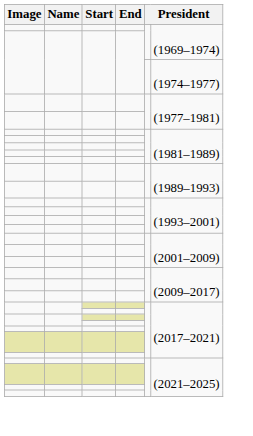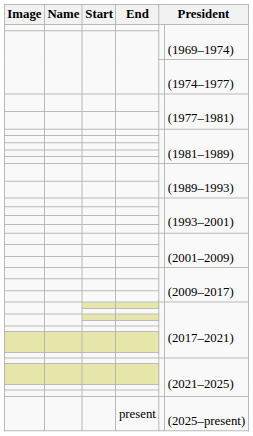+ row: (24, 413)
